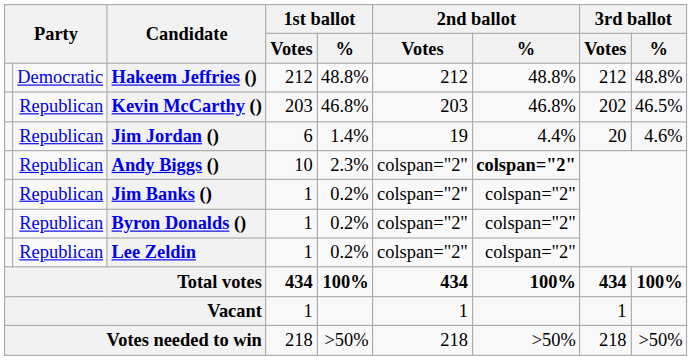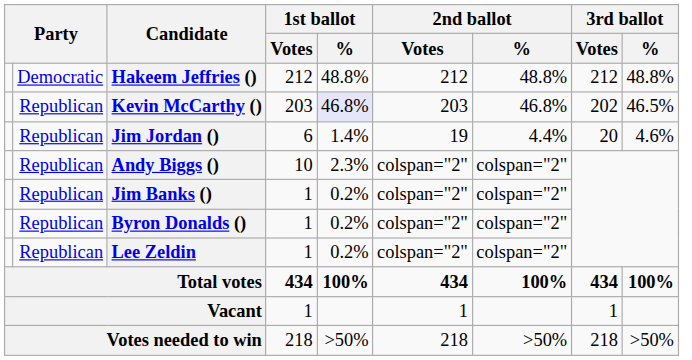(345, 106) no background -> (345, 106) lavender background
(526, 164) bold -> (522, 164) normal
